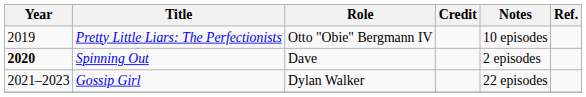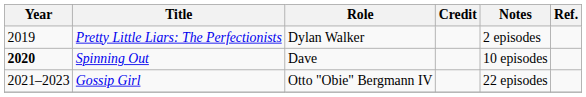(360, 37) Otto "Obie" Bergmann IV -> (326, 37) Dylan Walker
(515, 37) 10 episodes -> (512, 37) 2 episodes
(512, 59) 2 episodes -> (515, 59) 10 episodes
(326, 80) Dylan Walker -> (360, 80) Otto "Obie" Bergmann IV
